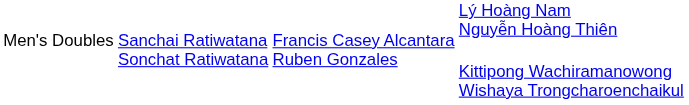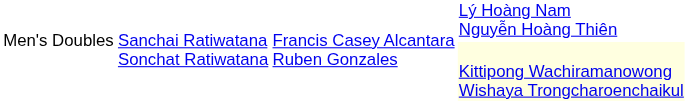(571, 80) no background -> (571, 80) lightyellow background
